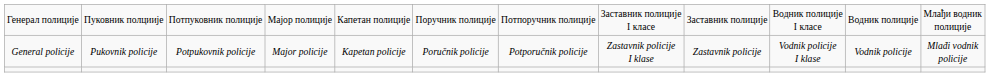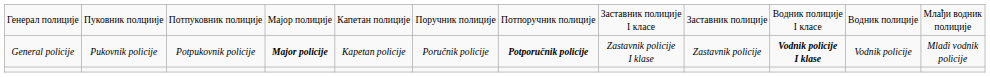(300, 52) normal -> (300, 51) bold
(548, 52) normal -> (548, 51) bold
(808, 52) normal -> (808, 51) bold
